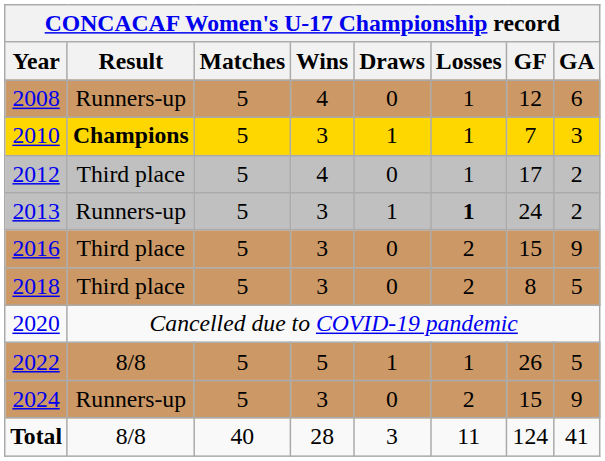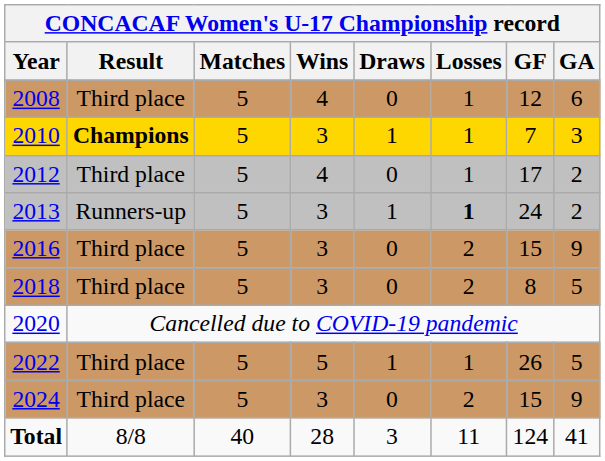(131, 98) Runners-up -> (131, 98) Third place
(131, 361) 8/8 -> (131, 361) Third place
(131, 398) Runners-up -> (131, 398) Third place
